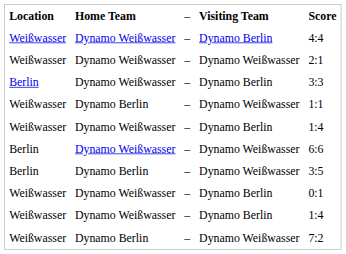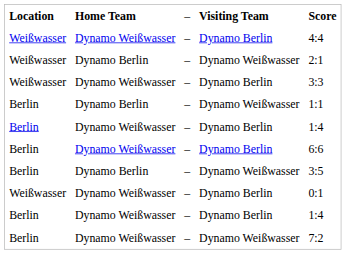(125, 60) Dynamo Weißwasser -> (112, 60) Dynamo Berlin
(24, 82) Berlin -> (38, 82) Weißwasser
(38, 104) Weißwasser -> (24, 104) Berlin
(38, 126) Weißwasser -> (24, 126) Berlin
(249, 149) Dynamo Weißwasser -> (236, 149) Dynamo Berlin
(38, 215) Weißwasser -> (24, 215) Berlin
(38, 237) Weißwasser -> (24, 237) Berlin
(112, 237) Dynamo Berlin -> (125, 237) Dynamo Weißwasser
